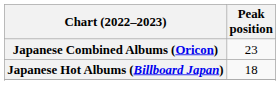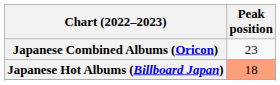(251, 69) no background -> (251, 69) lightsalmon background
